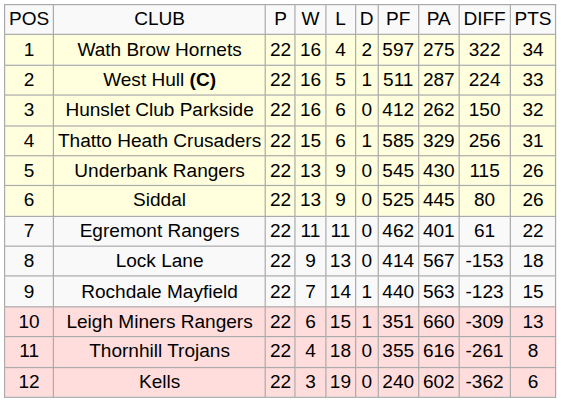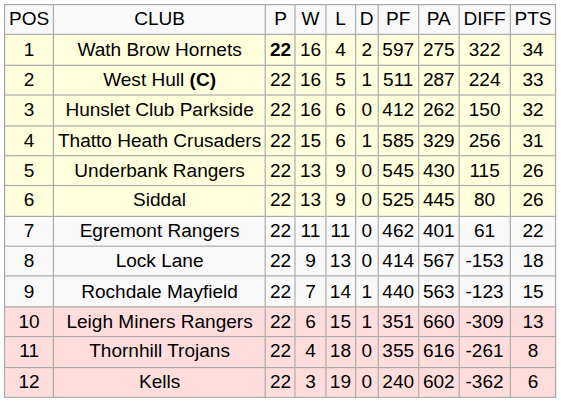(281, 49) normal -> (281, 49) bold
